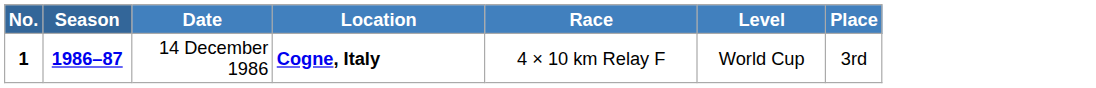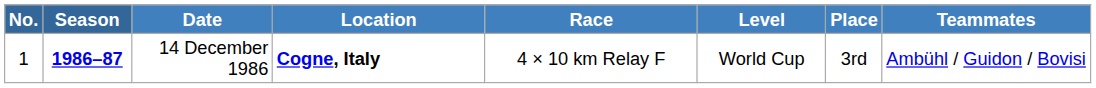+ column: (986, 19)
(24, 58) bold -> (24, 58) normal
